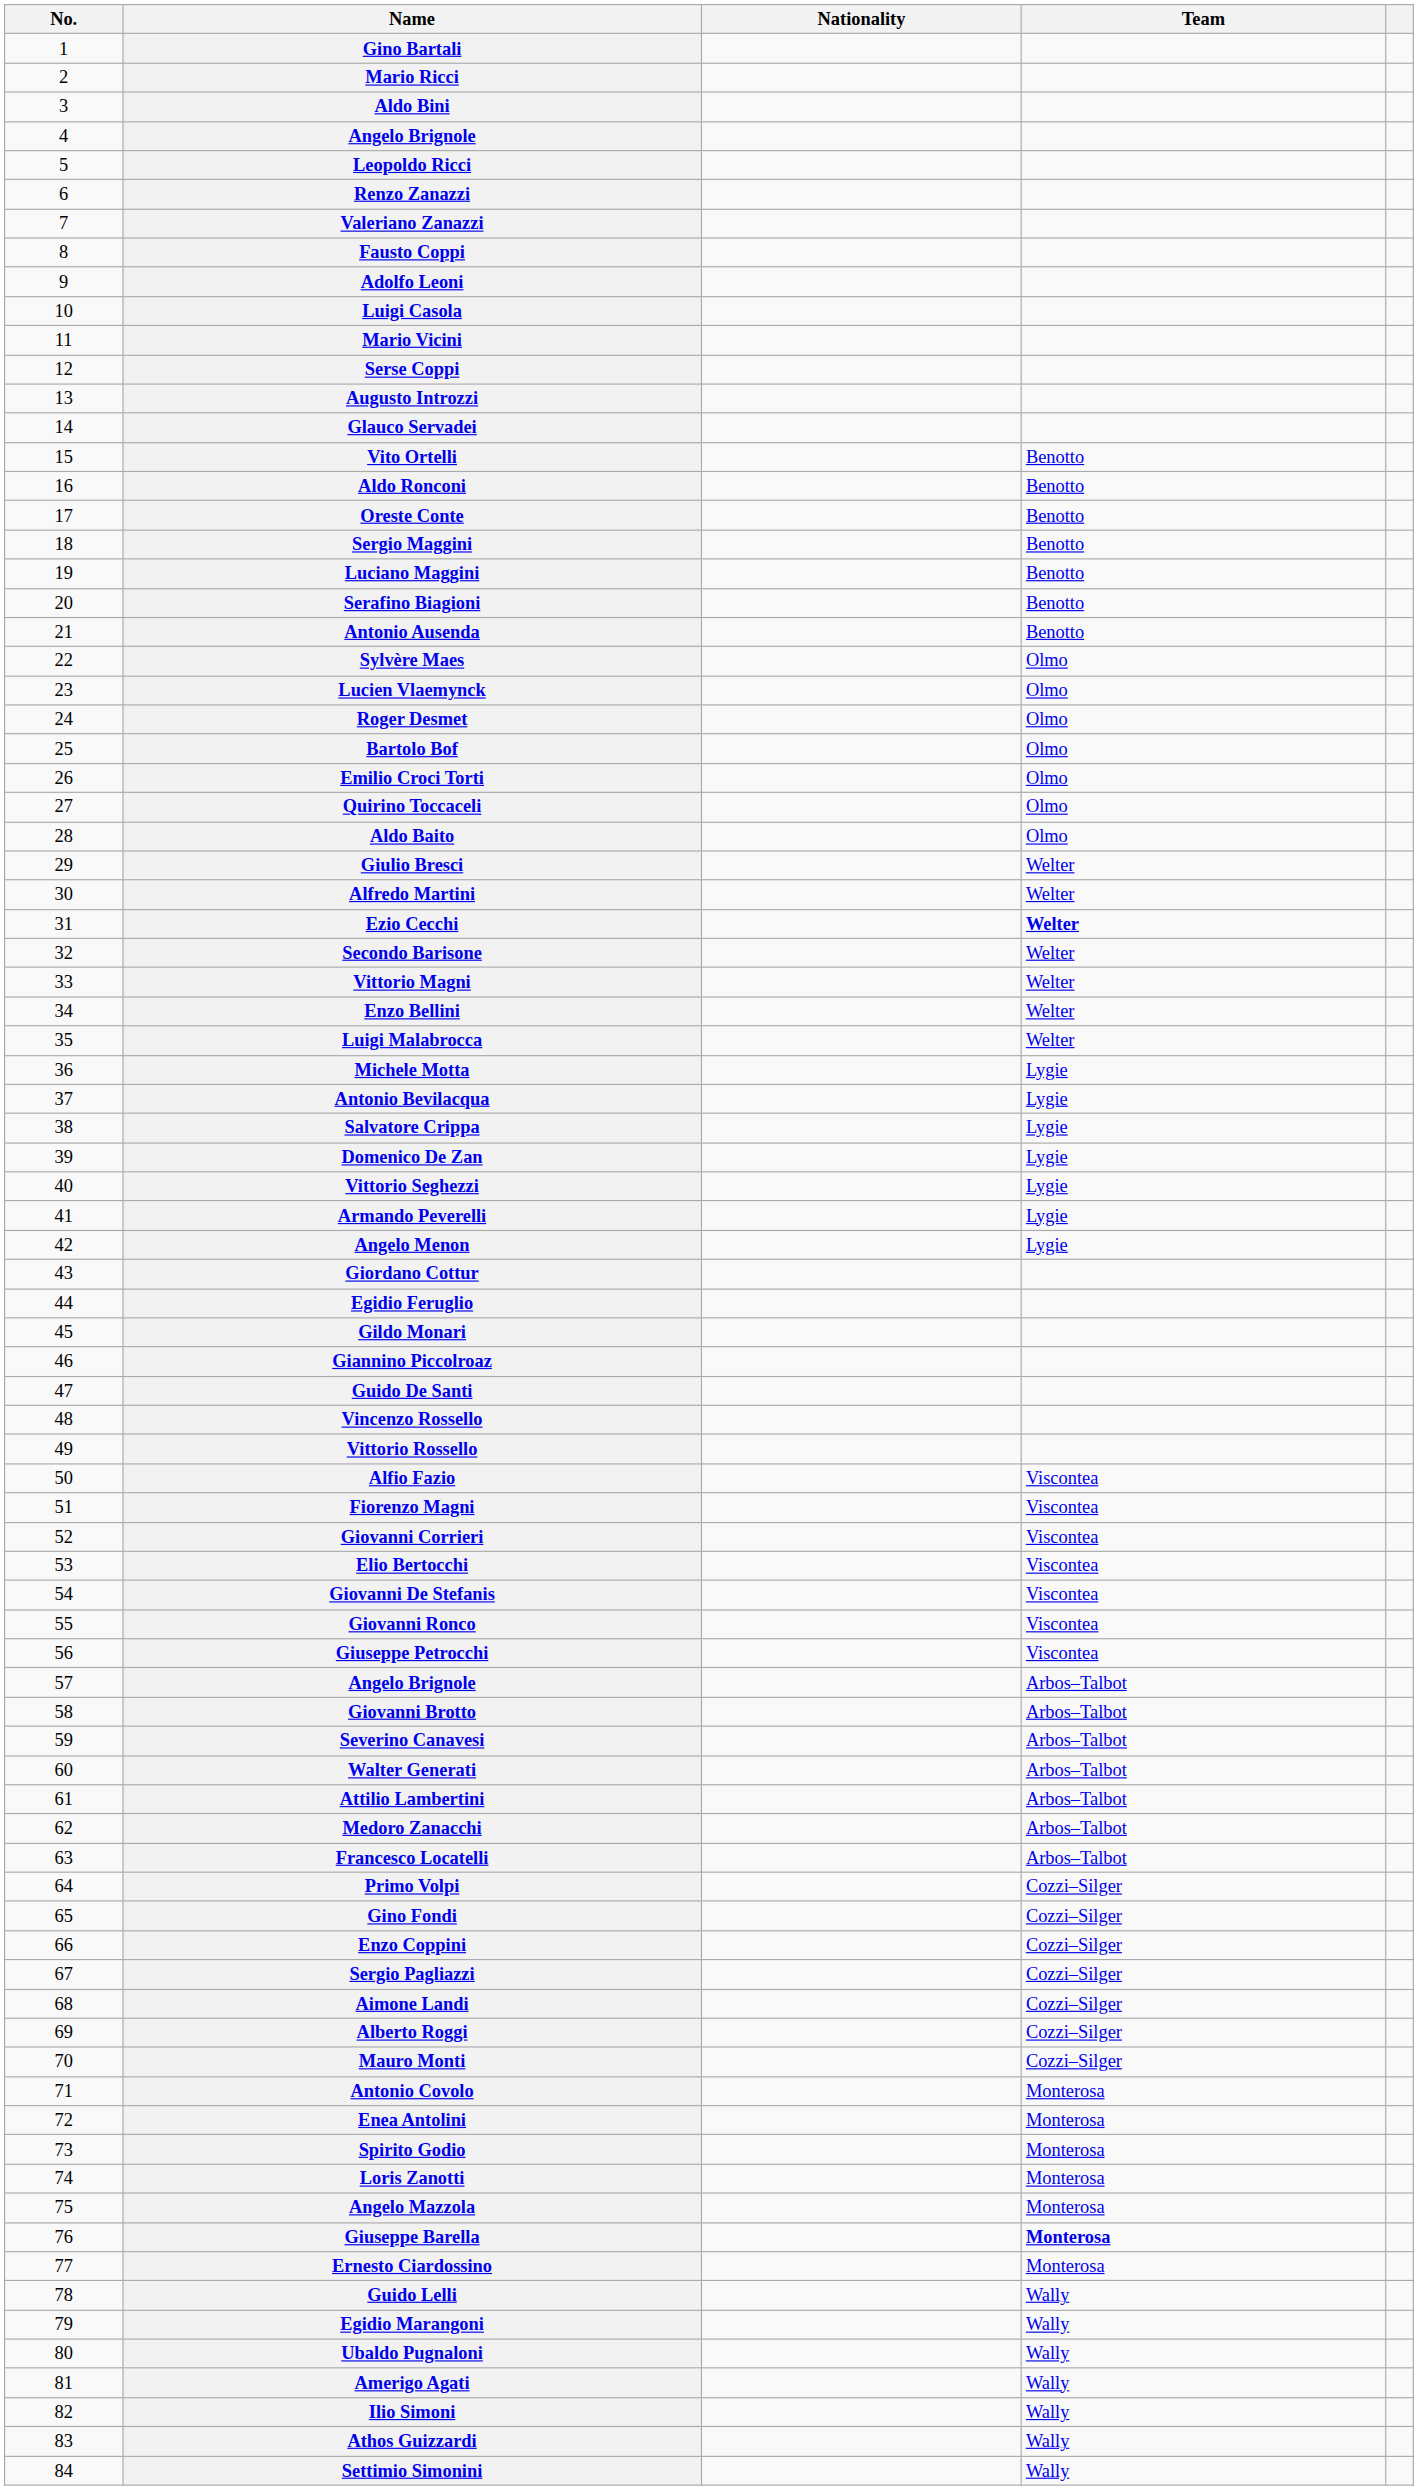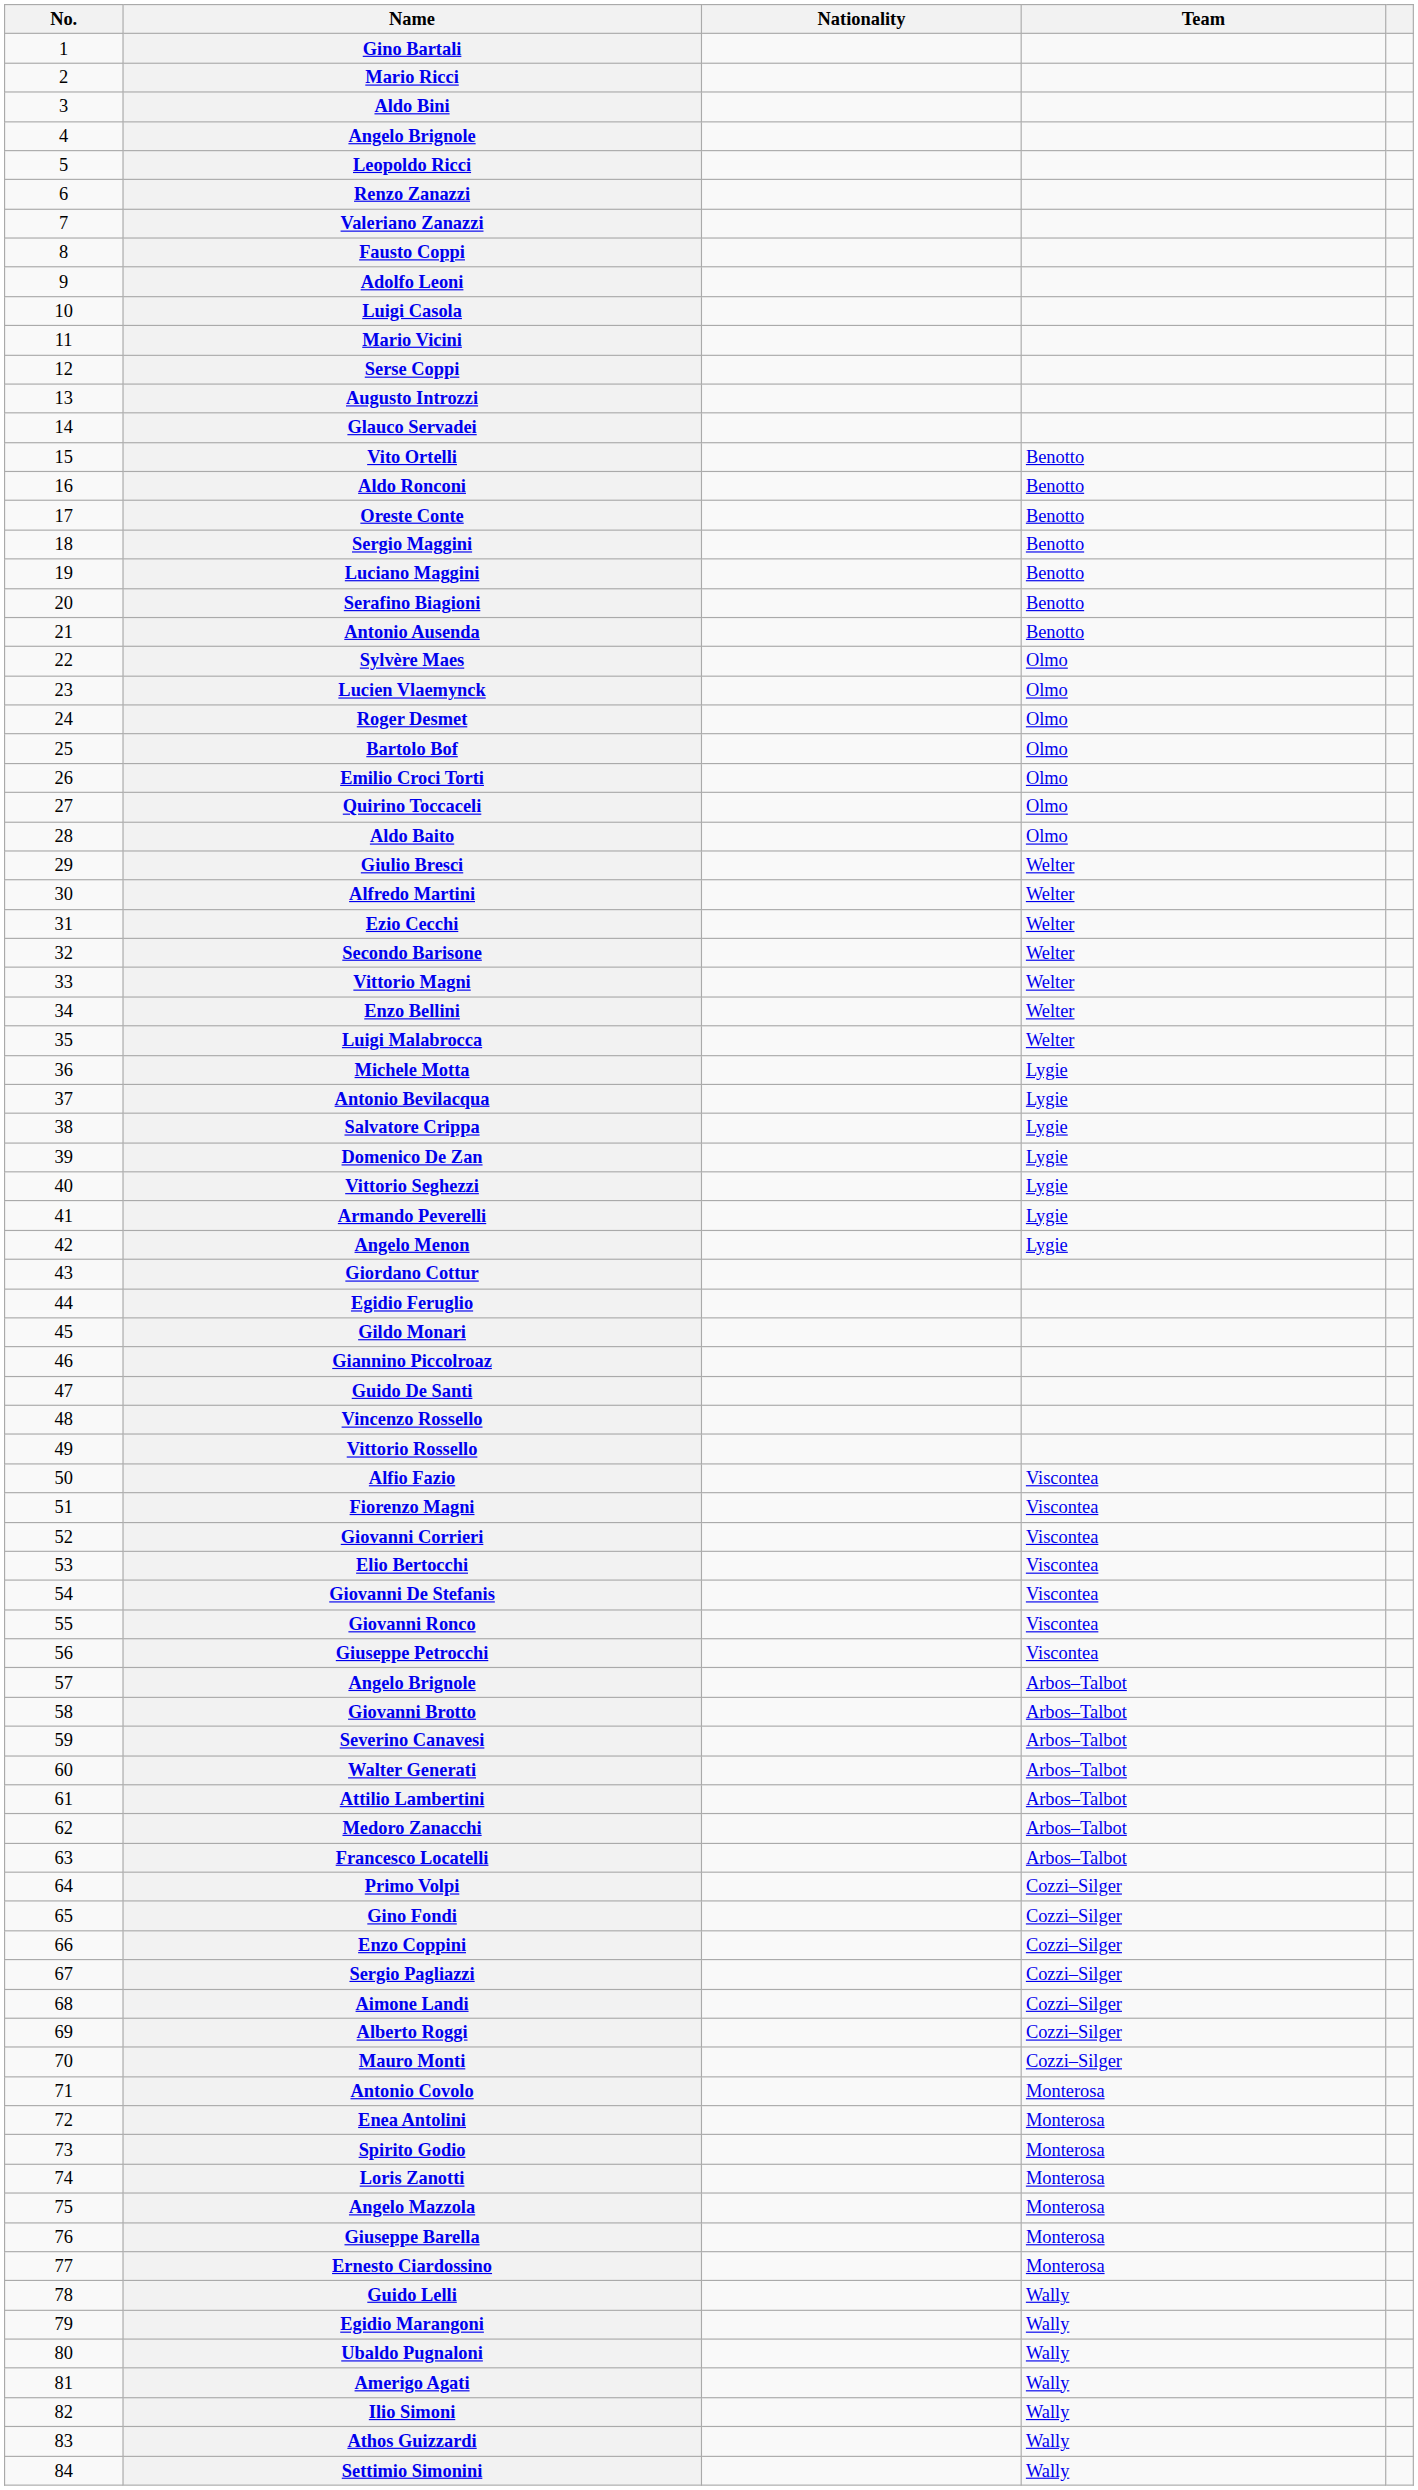(1052, 923) bold -> (1050, 923) normal
(1068, 2236) bold -> (1065, 2236) normal
